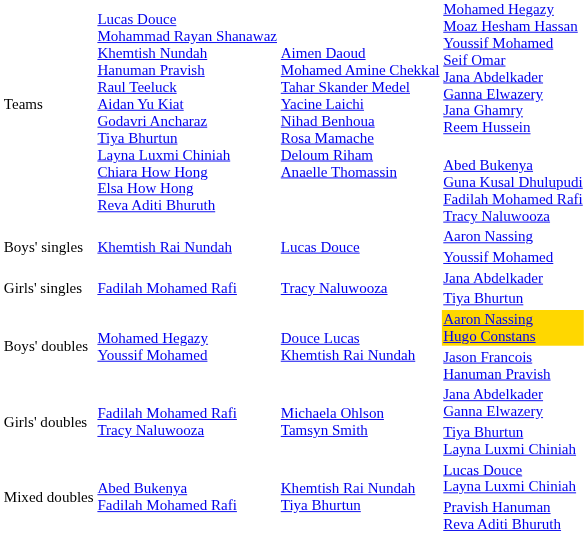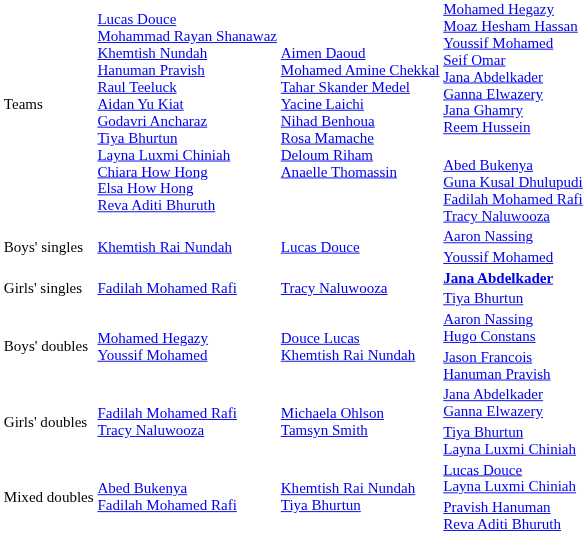(493, 278) normal -> (498, 278) bold
(489, 327) gold background -> (489, 327) no background
